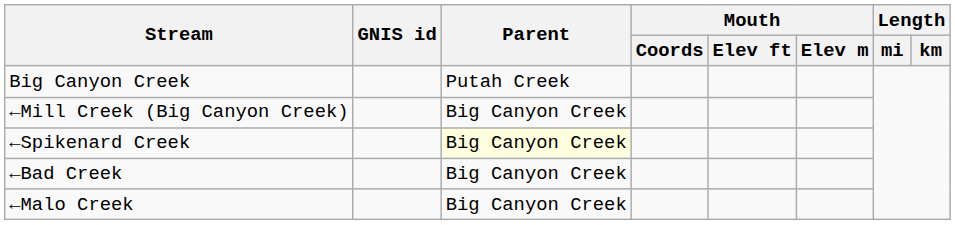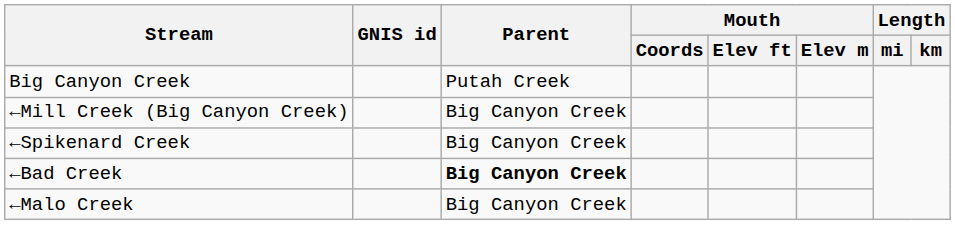(536, 143) lightyellow background -> (536, 143) no background
(536, 174) normal -> (536, 174) bold
